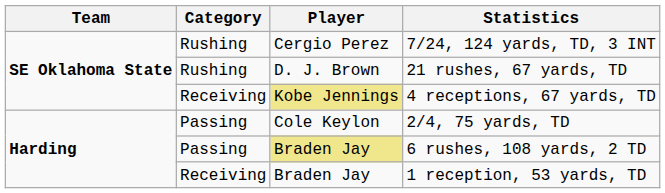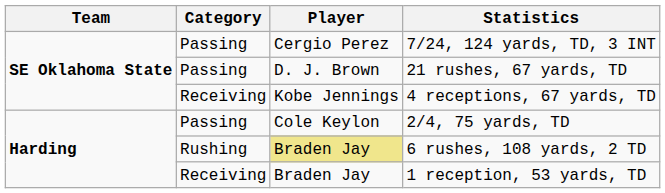(214, 45) Rushing -> (214, 45) Passing
(214, 71) Rushing -> (214, 71) Passing
(336, 97) khaki background -> (336, 97) no background
(214, 149) Passing -> (214, 149) Rushing
